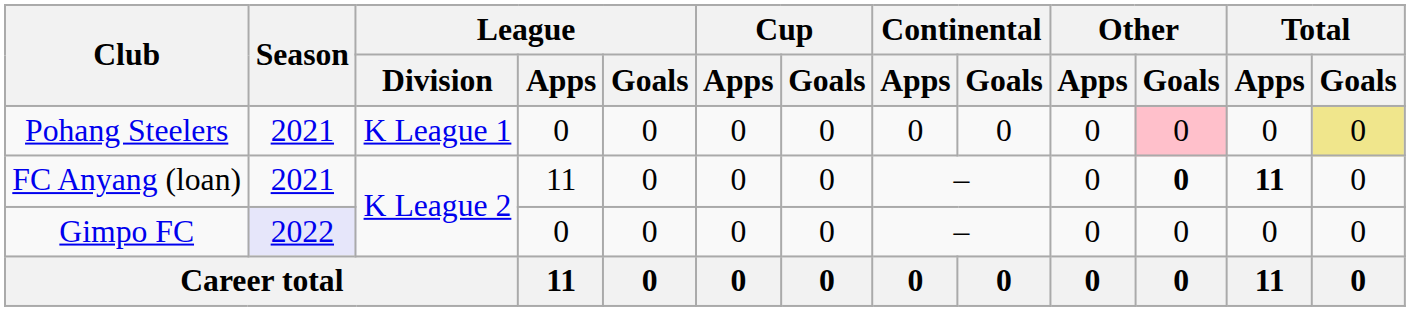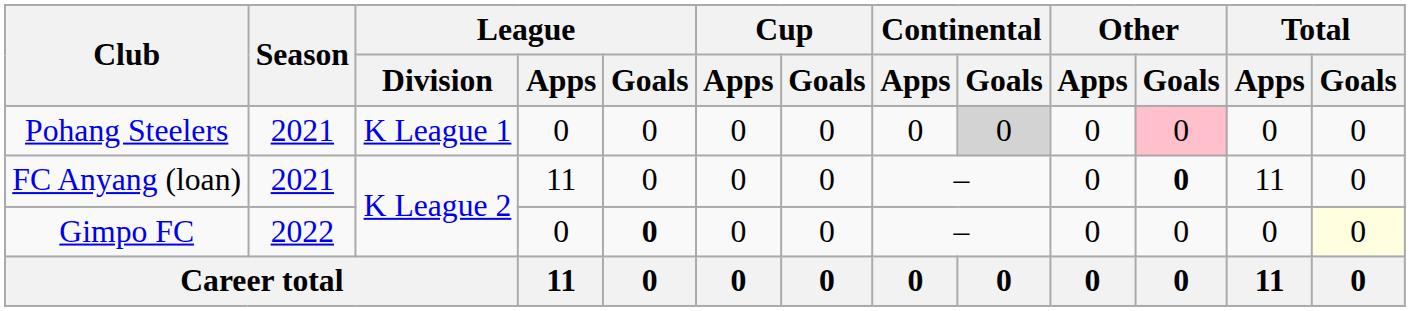(1004, 130) no background -> (1004, 130) lightgrey background
(1358, 130) khaki background -> (1358, 130) no background
(1270, 180) bold -> (1270, 180) normal
(302, 230) lavender background -> (302, 230) no background
(650, 230) normal -> (650, 230) bold
(1358, 230) no background -> (1358, 230) lightyellow background
